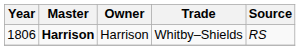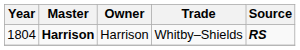(22, 34) 1806 -> (22, 34) 1804
(258, 34) normal -> (258, 34) bold
